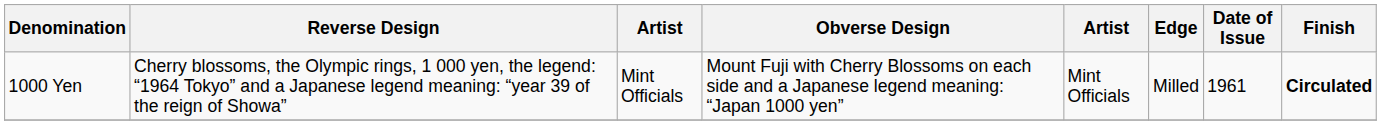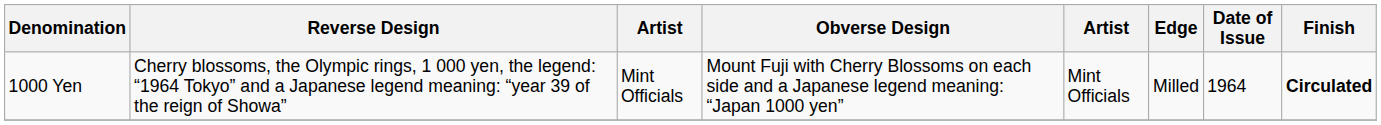(1227, 85) 1961 -> (1227, 85) 1964
